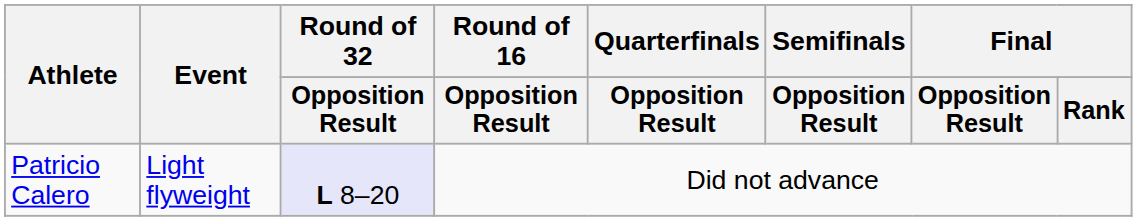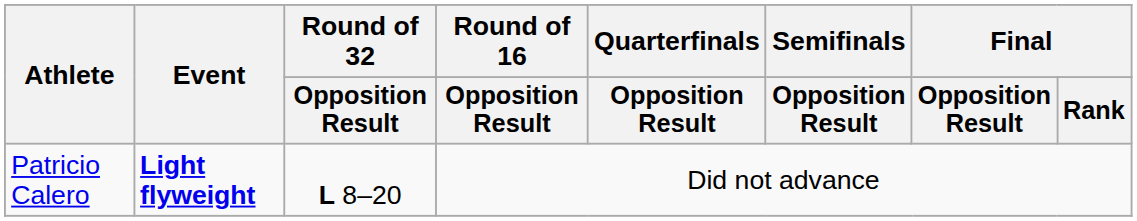(198, 180) normal -> (198, 180) bold
(358, 195) lavender background -> (360, 195) no background
